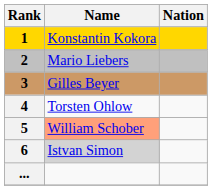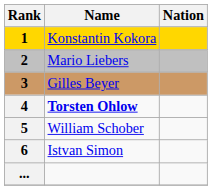(90, 106) normal -> (93, 106) bold
(96, 128) lightsalmon background -> (96, 128) no background
(85, 151) lightgrey background -> (85, 151) no background
